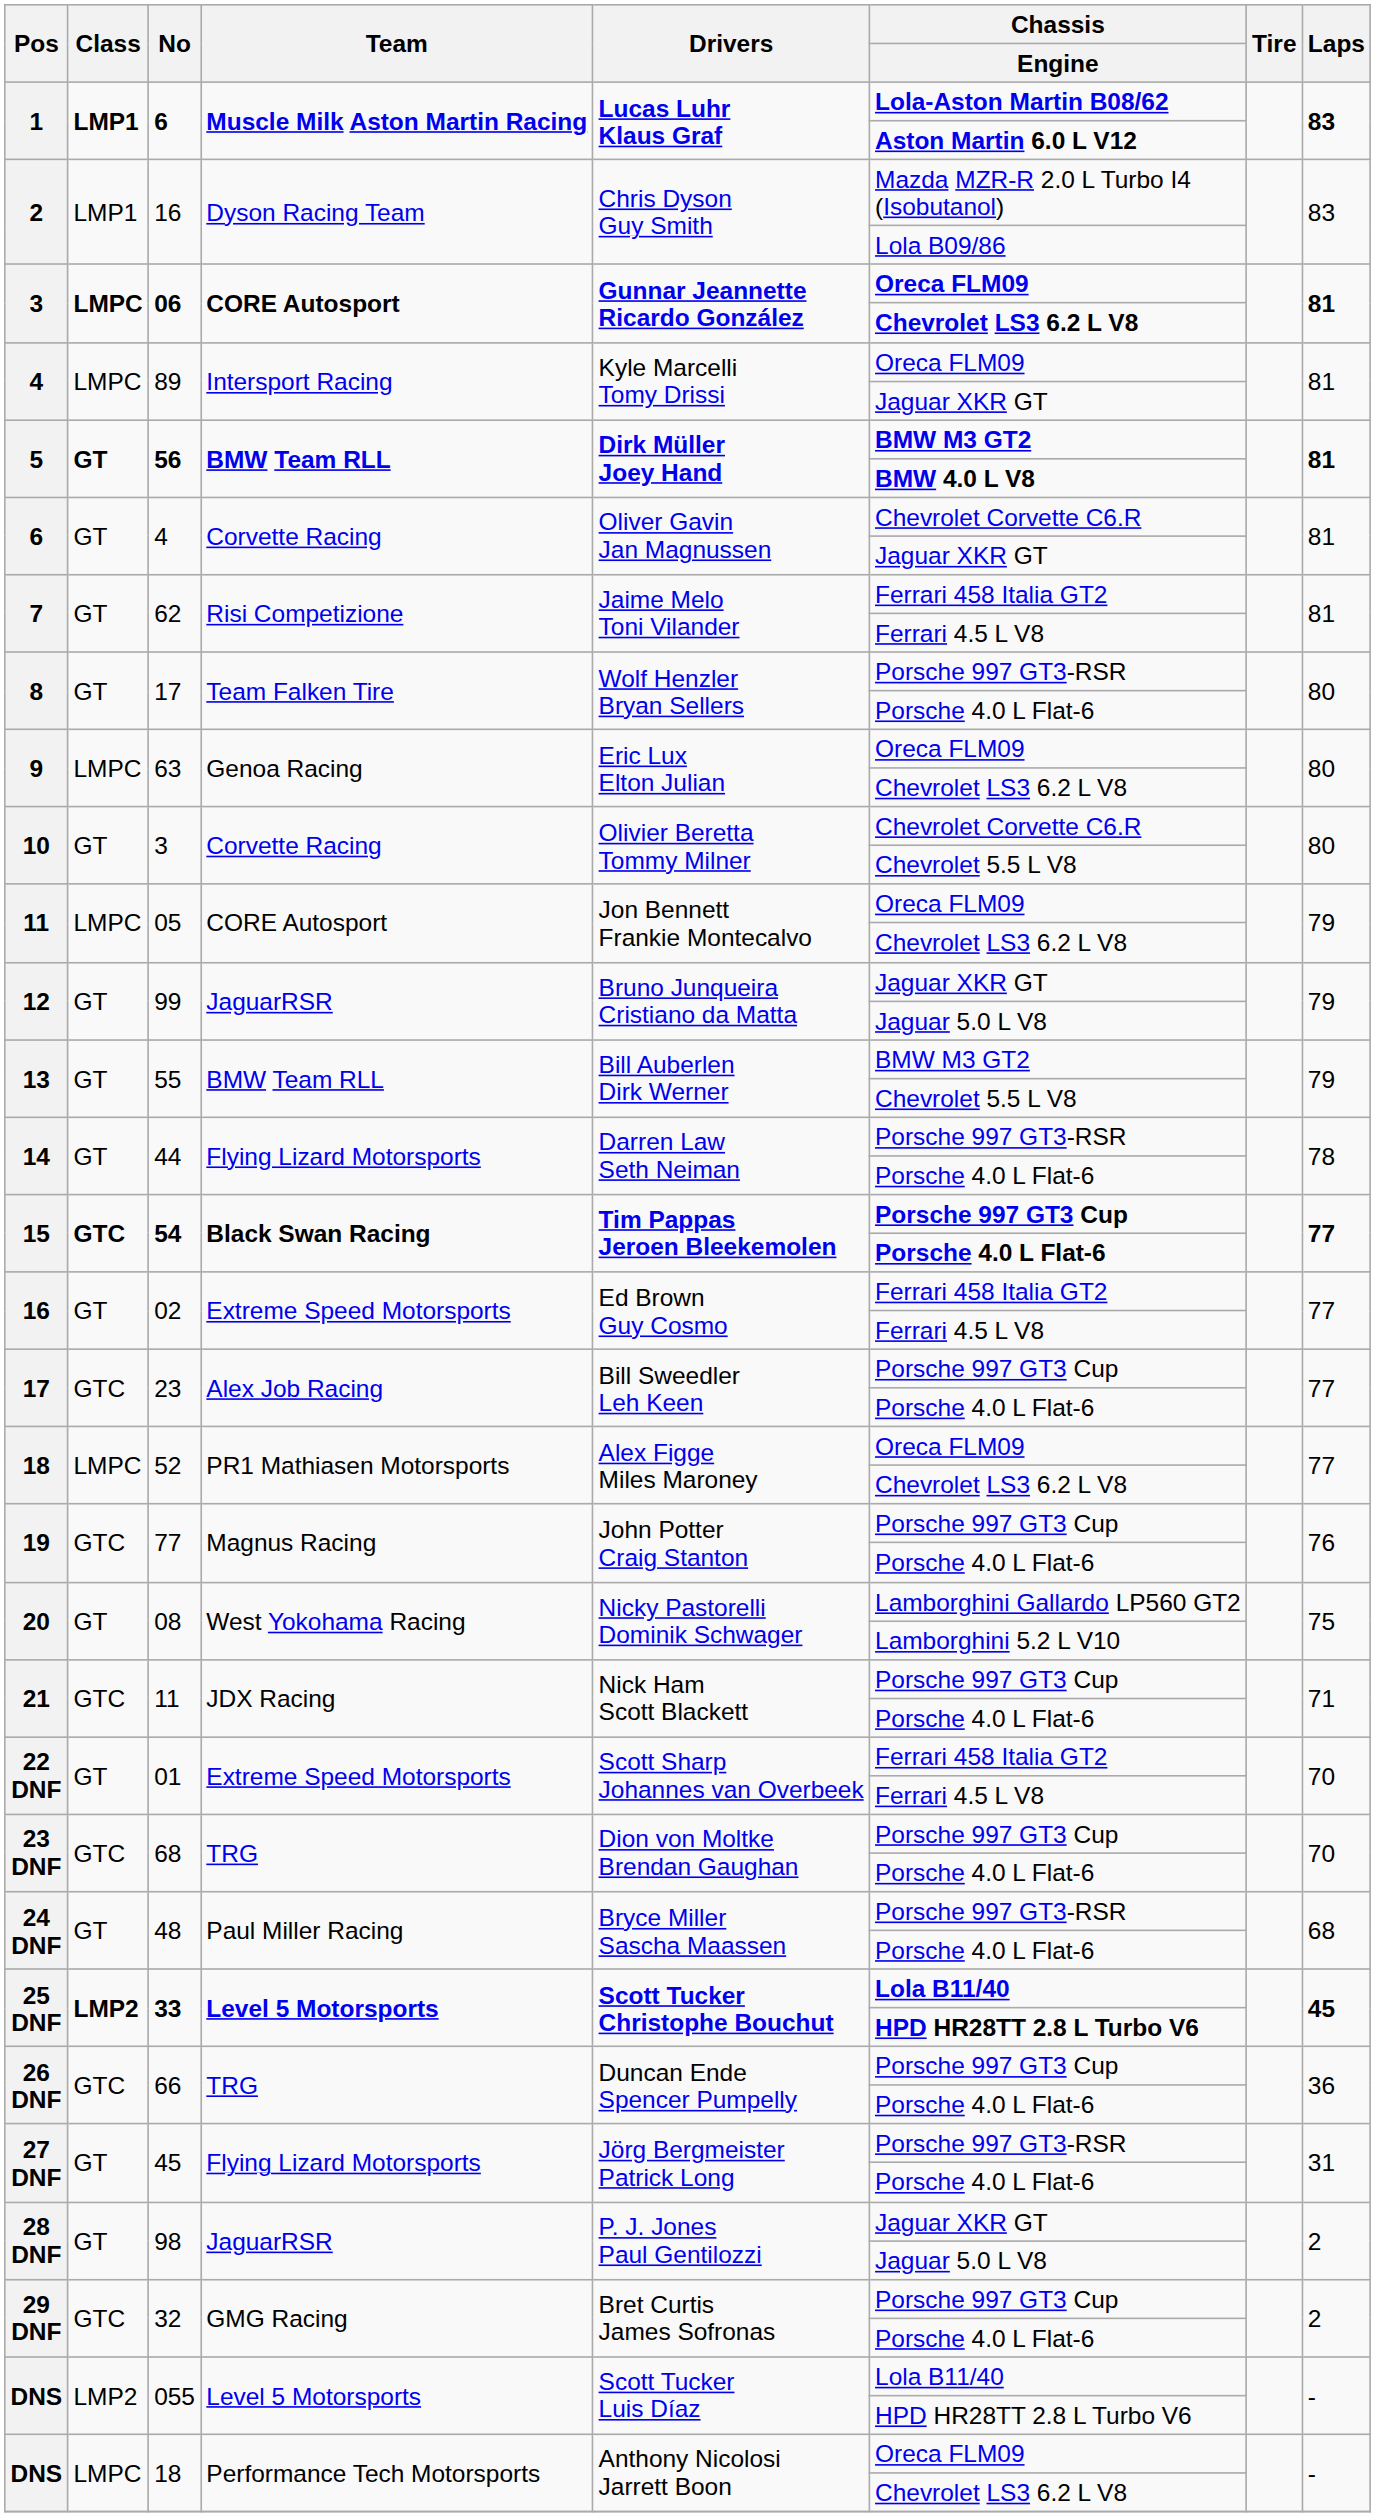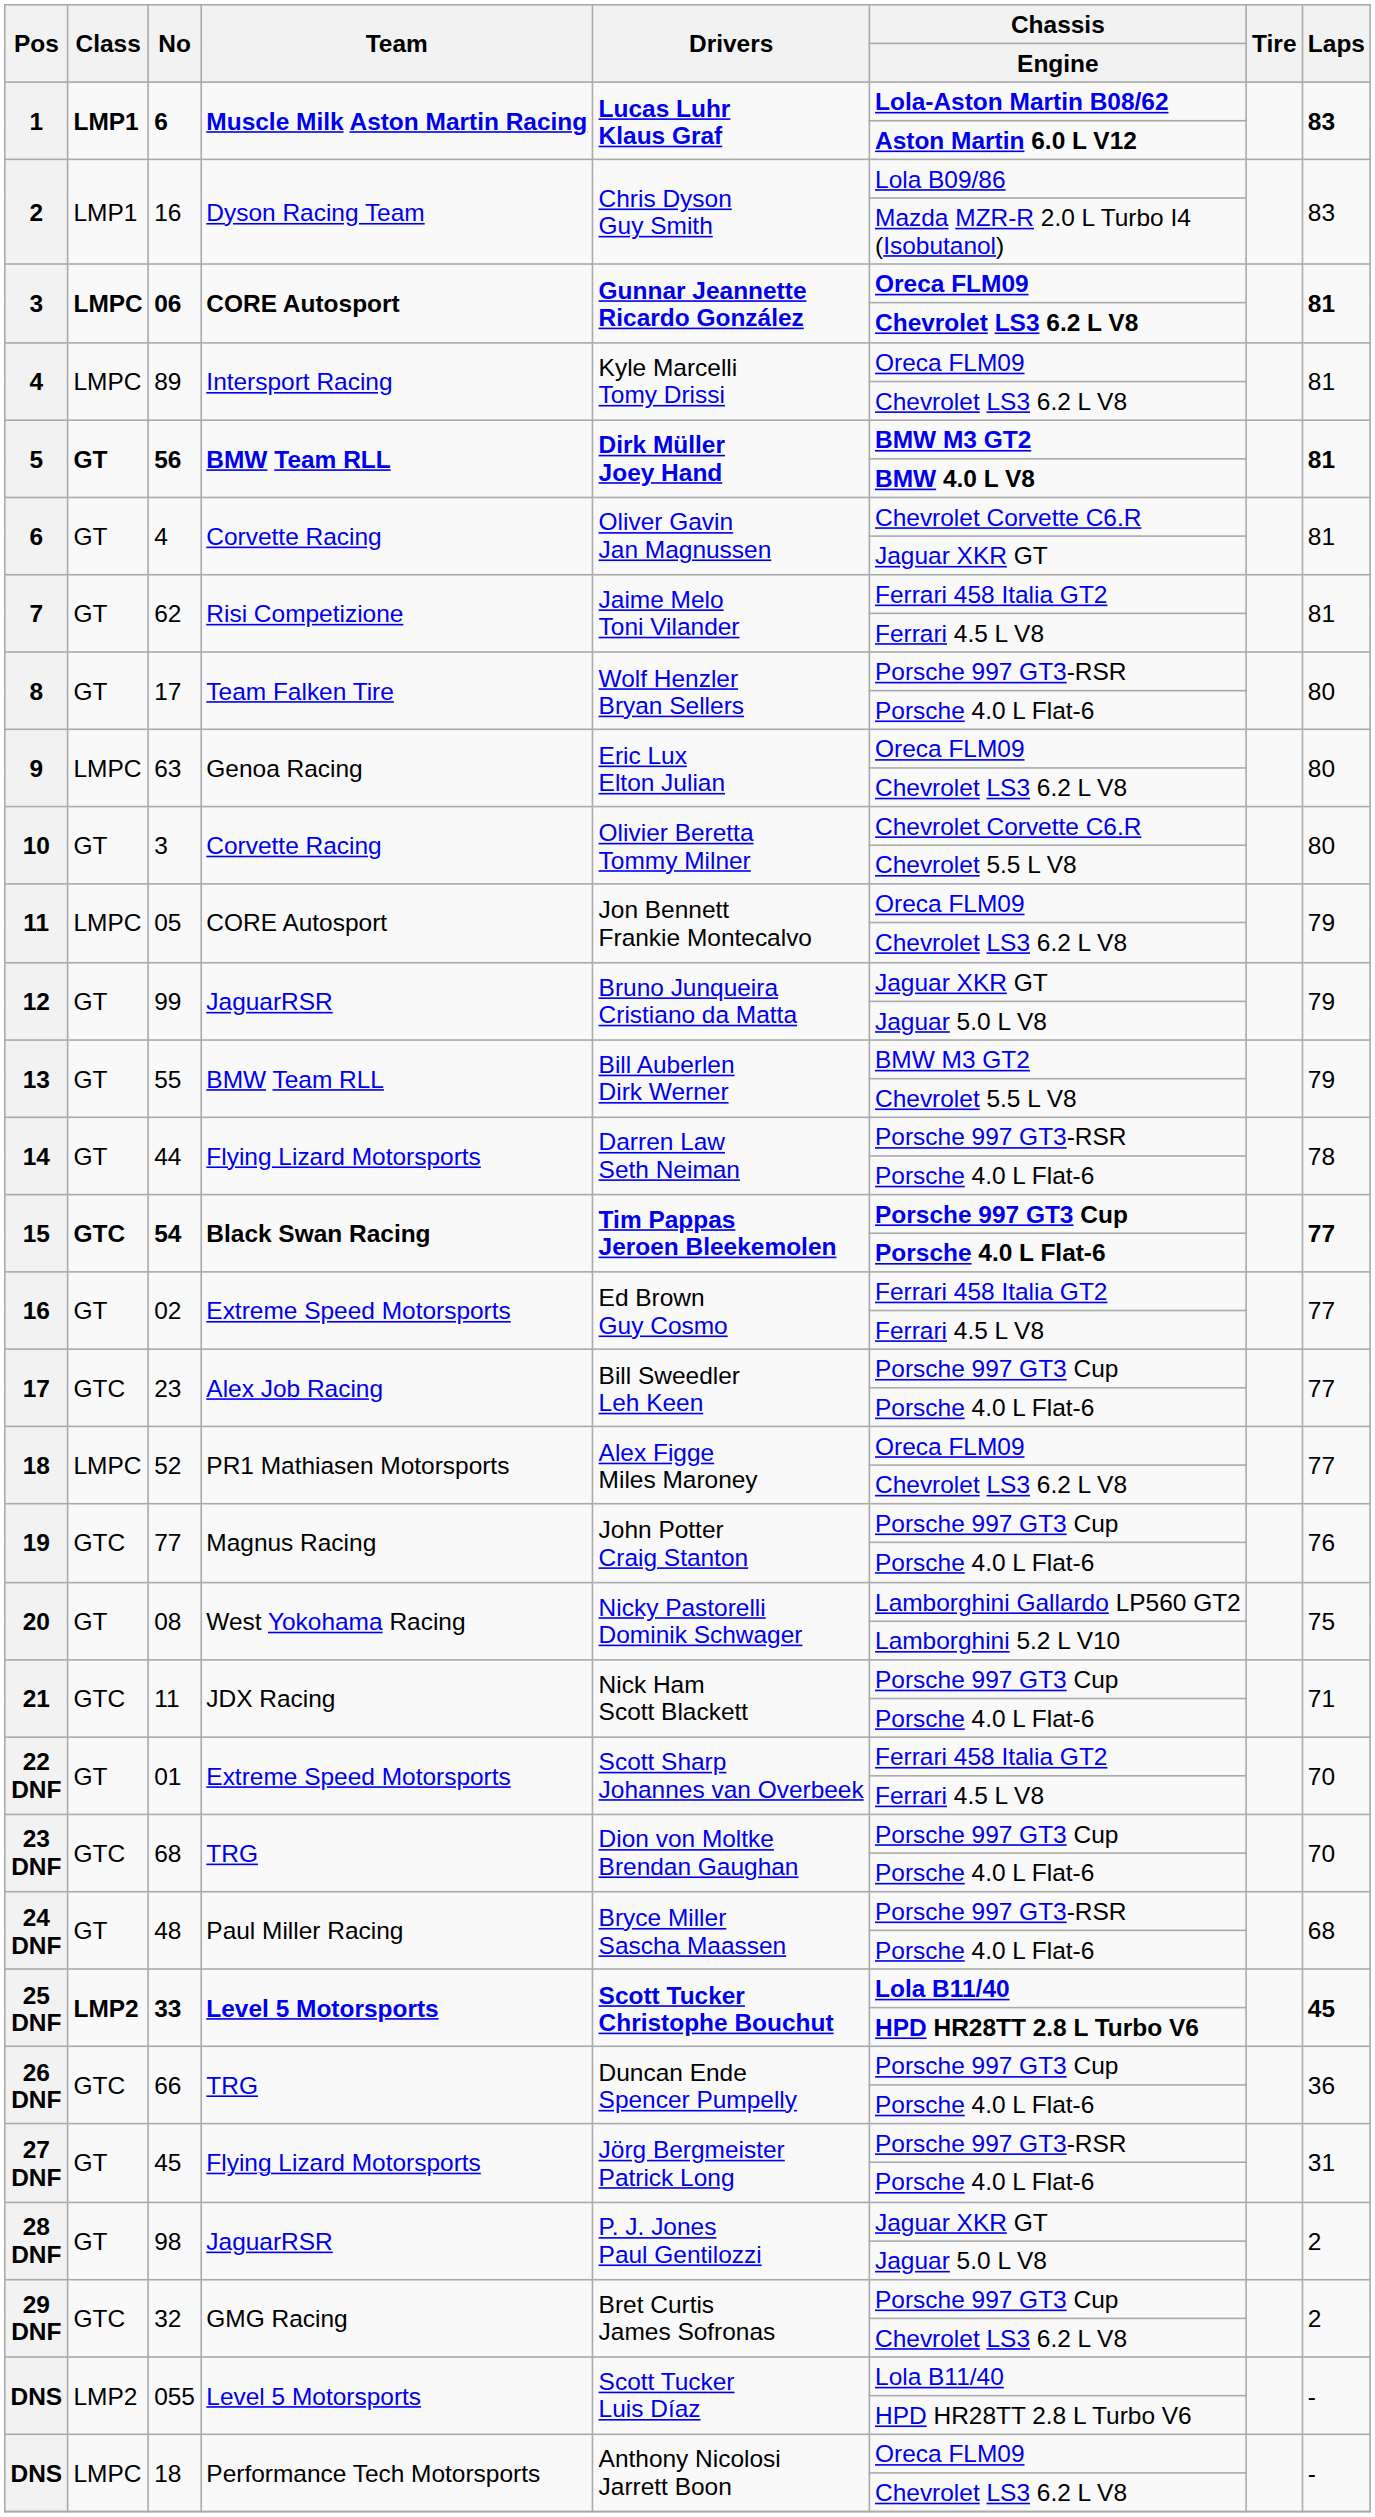(1033, 193) Mazda MZR-R 2.0 L Turbo I4 (Isobutanol) -> (940, 179) Lola B09/86
(940, 245) Lola B09/86 -> (1033, 232) Mazda MZR-R 2.0 L Turbo I4 (Isobutanol)
(961, 400) Jaguar XKR GT -> (1001, 400) Chevrolet LS3 6.2 L V8
(985, 2337) Porsche 4.0 L Flat-6 -> (1001, 2337) Chevrolet LS3 6.2 L V8
